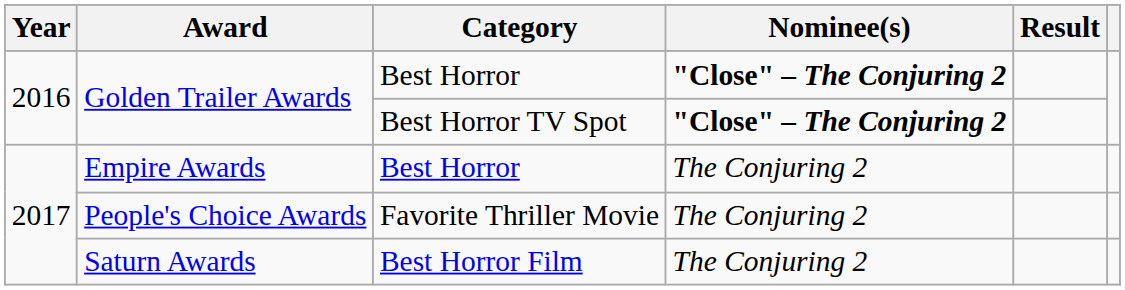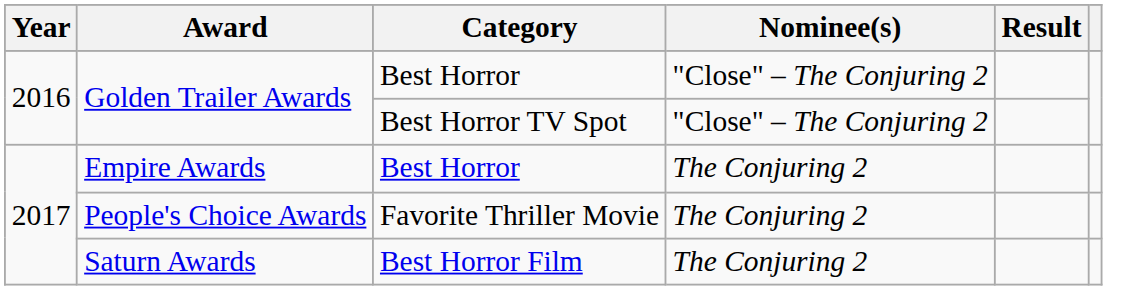(839, 74) bold -> (830, 74) normal
(839, 121) bold -> (830, 121) normal
